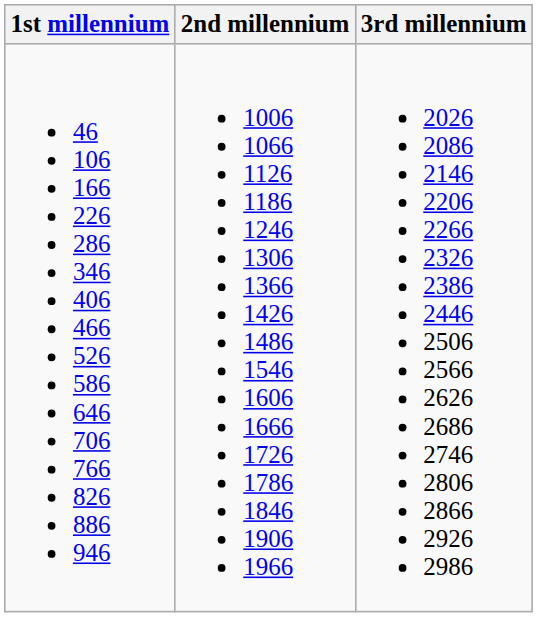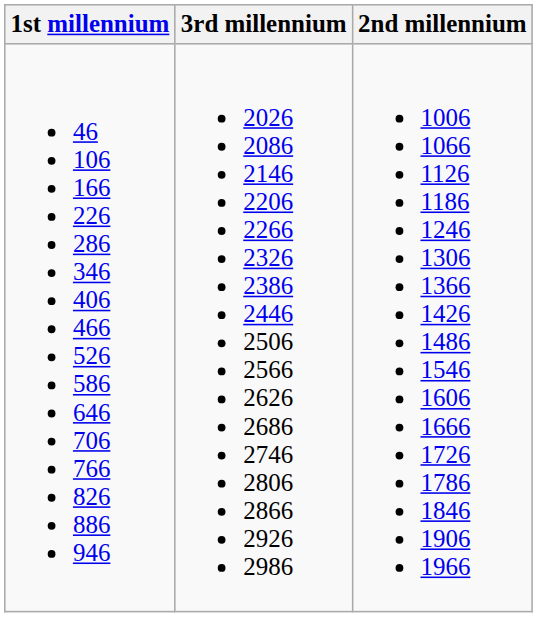columns swapped: (265, 24) <-> (444, 24)
